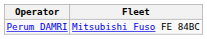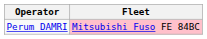(136, 27) no background -> (136, 27) pink background
